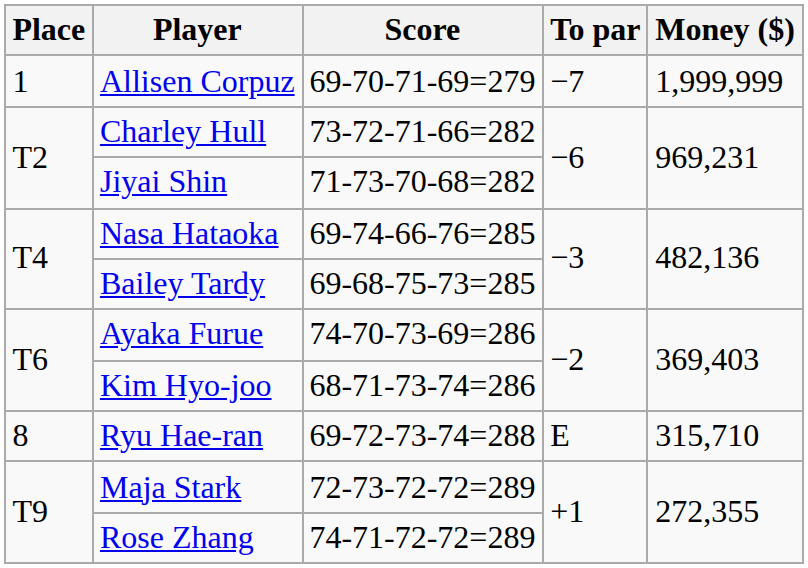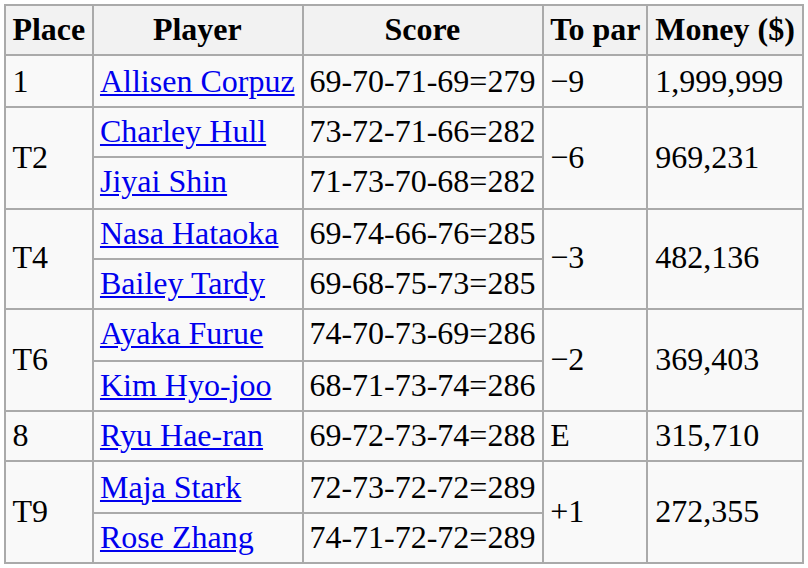(567, 80) −7 -> (567, 80) −9
